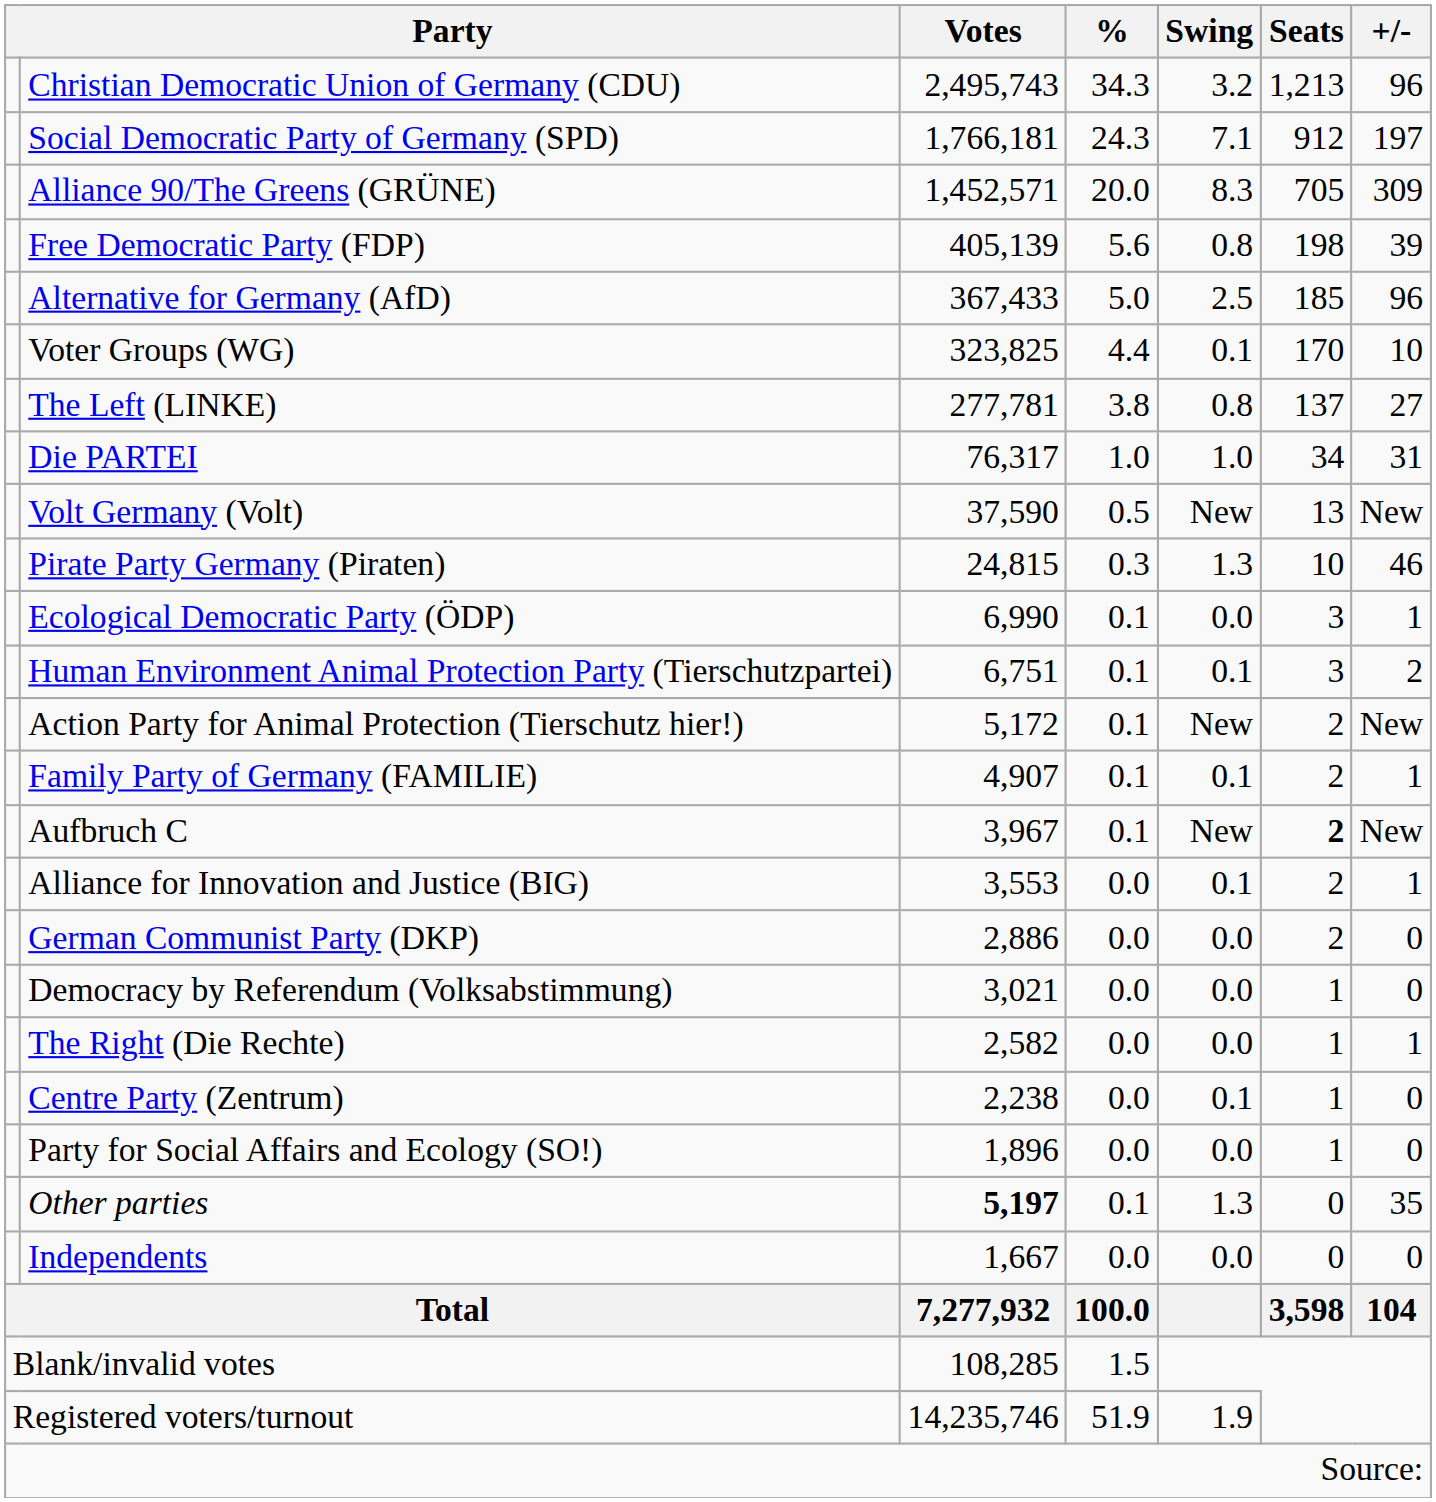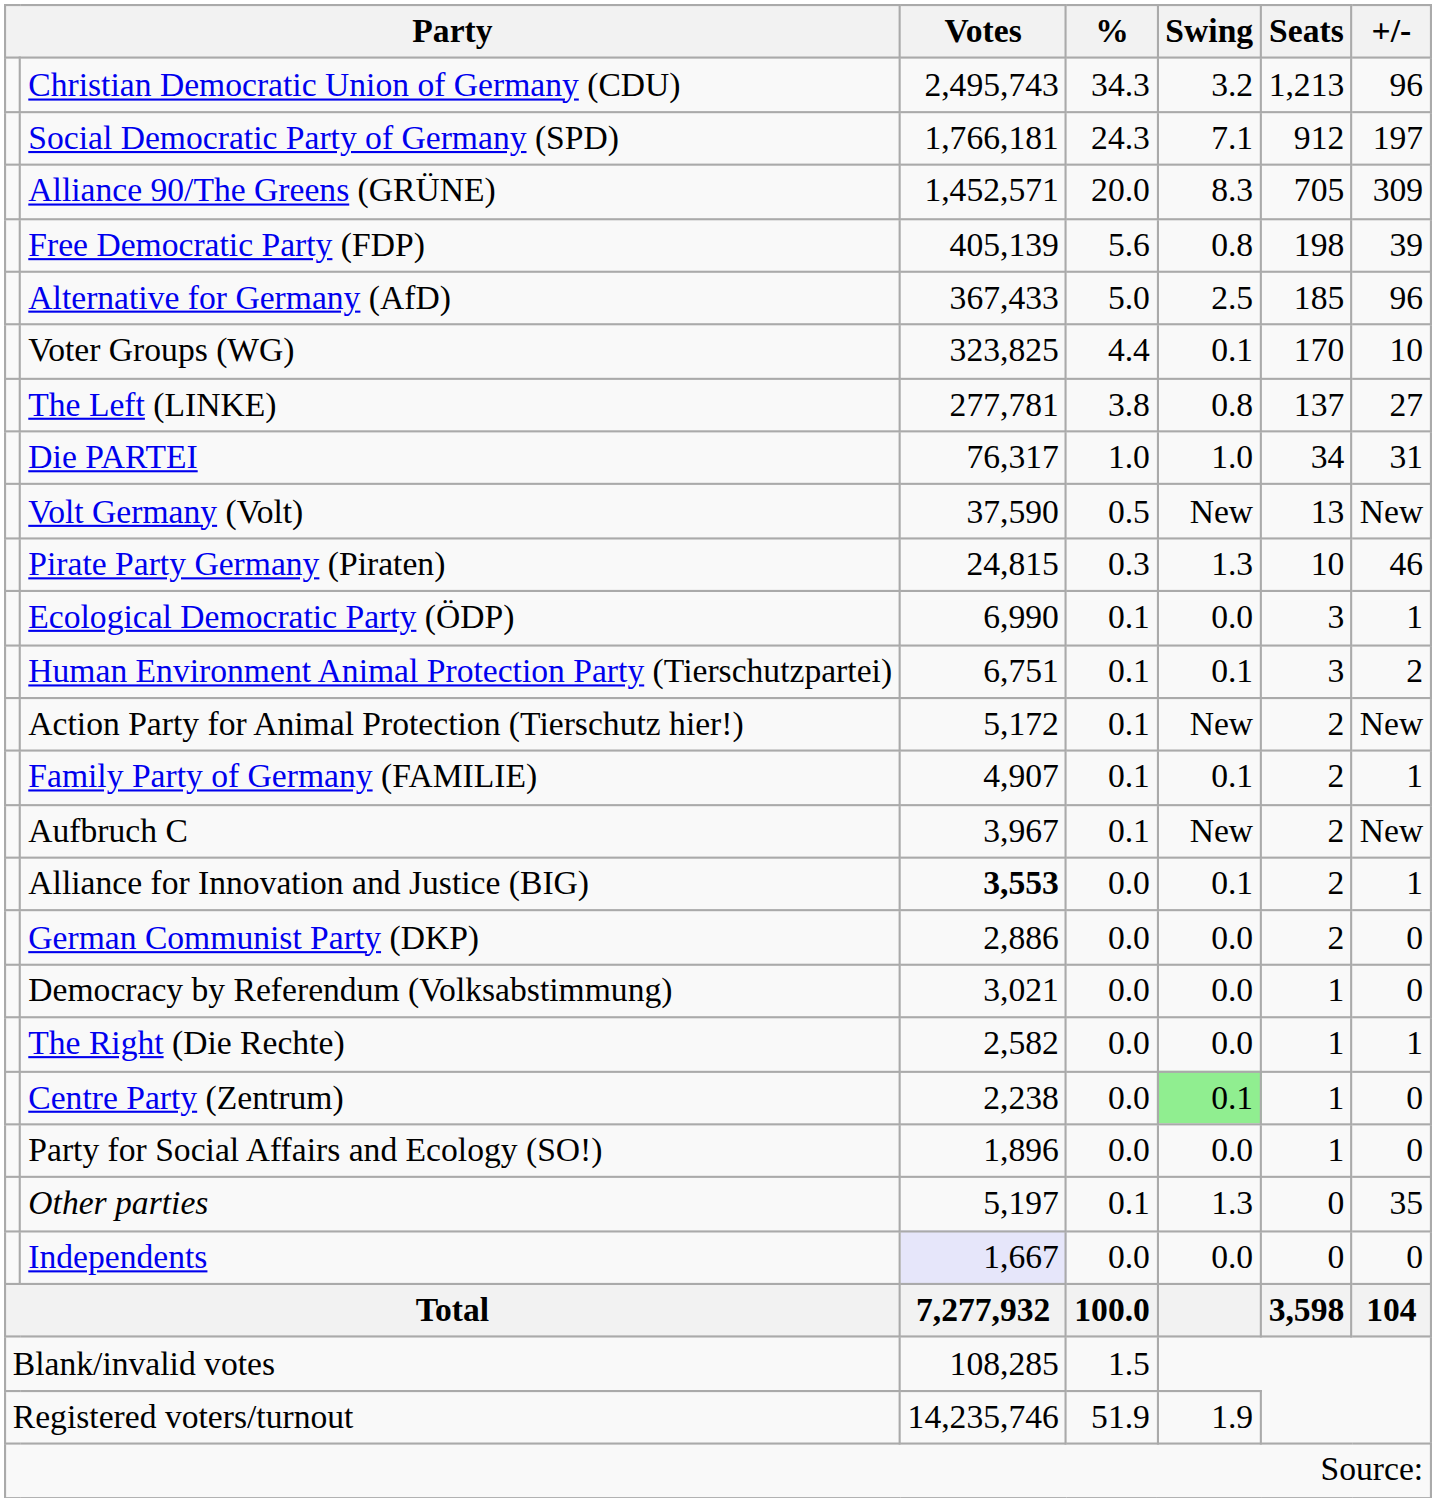(1336, 830) bold -> (1336, 830) normal
(1021, 883) normal -> (1021, 883) bold
(1232, 1096) no background -> (1232, 1096) lightgreen background
(1021, 1203) bold -> (1021, 1203) normal
(1021, 1256) no background -> (1021, 1256) lavender background
